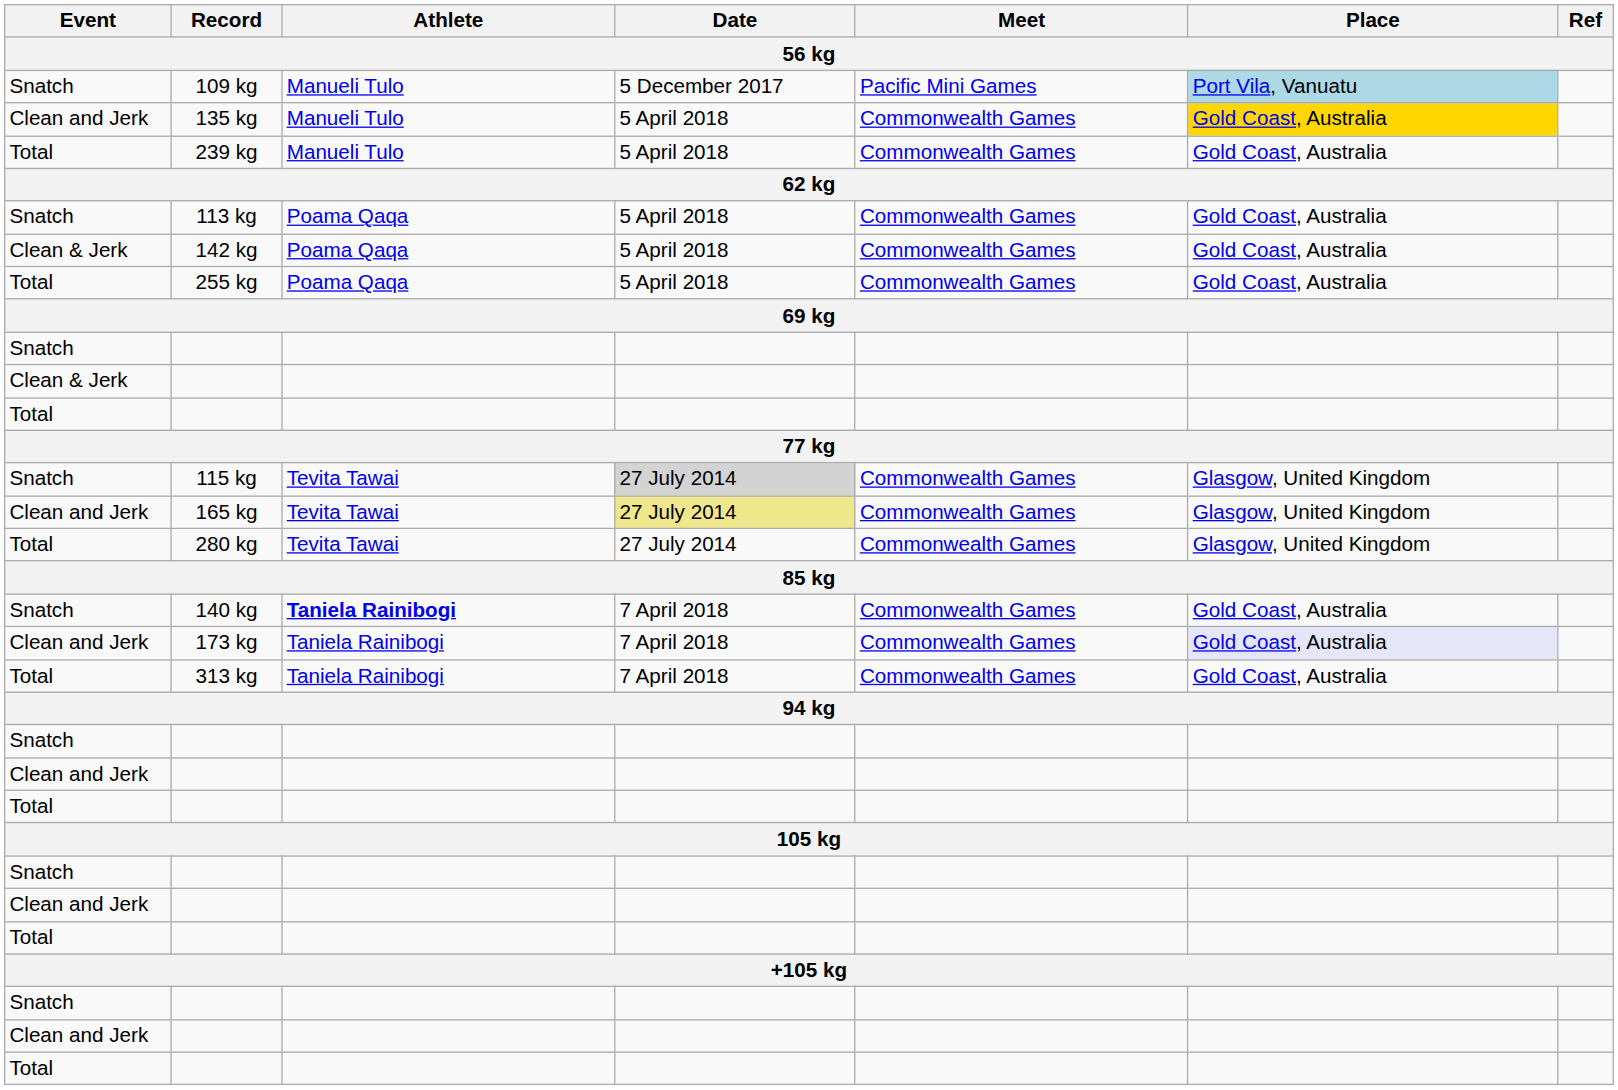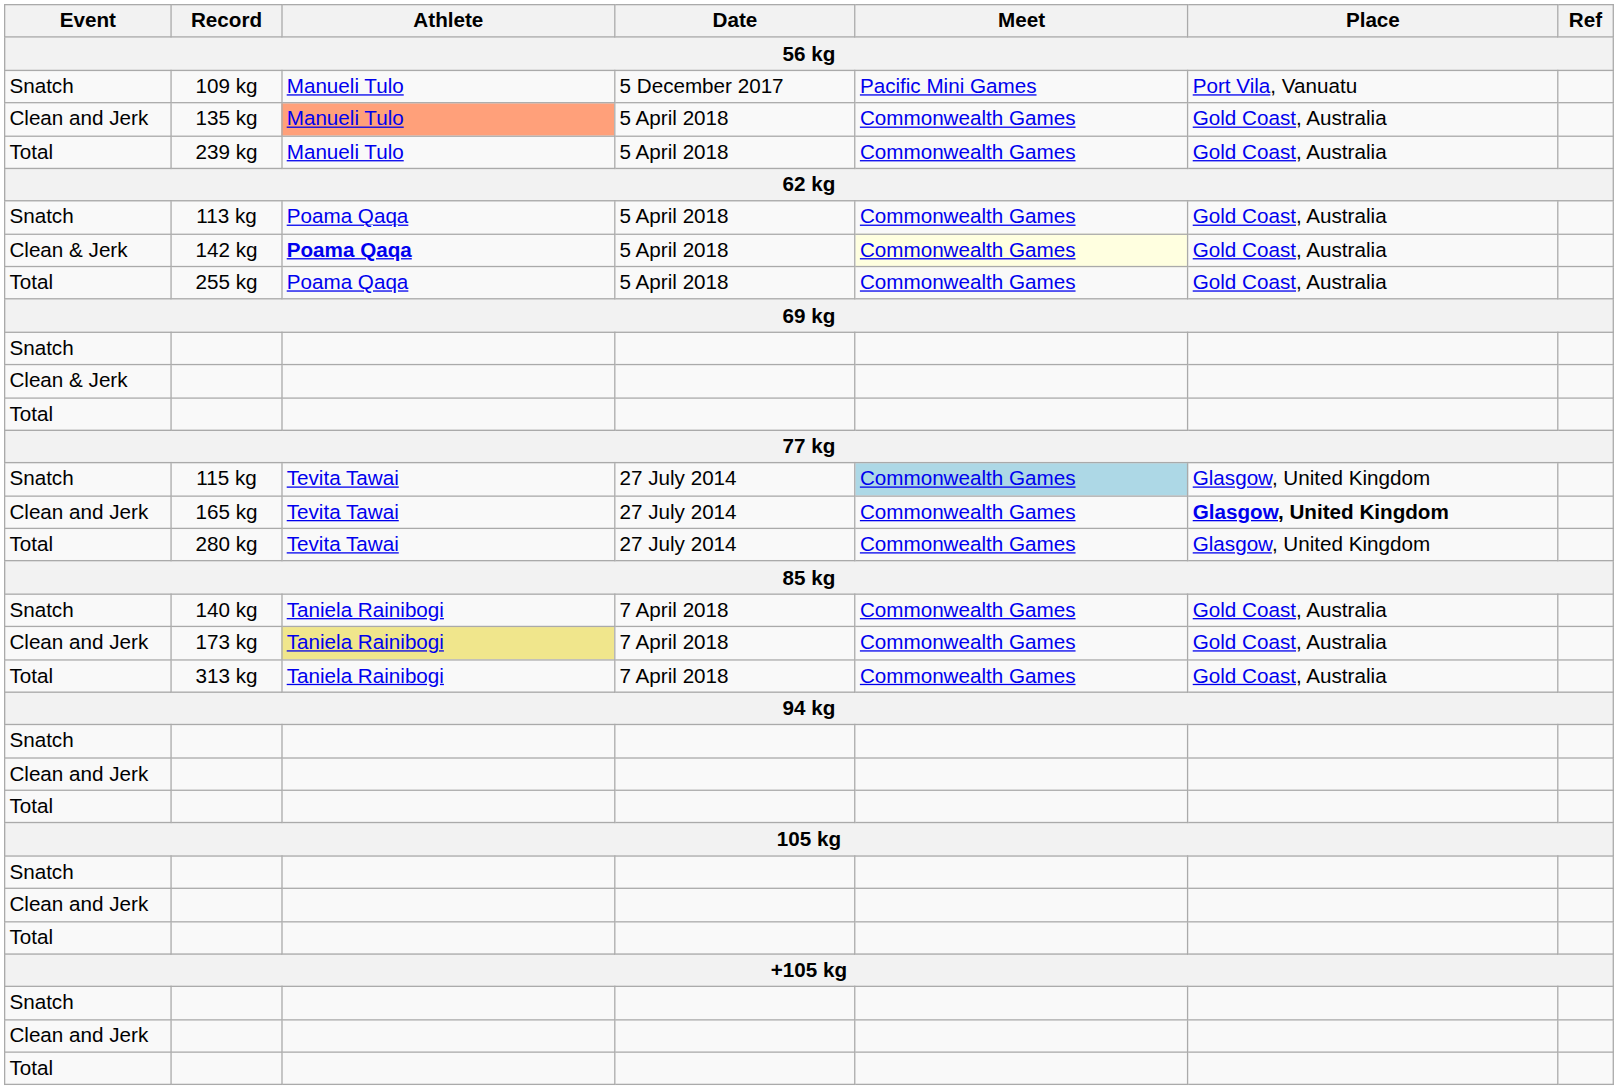(1275, 86) lightblue background -> (1275, 86) no background
(345, 119) no background -> (345, 119) lightsalmon background
(1290, 119) gold background -> (1290, 119) no background
(348, 250) normal -> (349, 250) bold
(968, 250) no background -> (968, 250) lightyellow background
(678, 479) lightgrey background -> (678, 479) no background
(968, 479) no background -> (968, 479) lightblue background
(678, 511) khaki background -> (678, 511) no background
(1311, 511) normal -> (1321, 511) bold
(371, 610) bold -> (365, 610) normal
(365, 642) no background -> (365, 642) khaki background
(1290, 642) lavender background -> (1290, 642) no background
